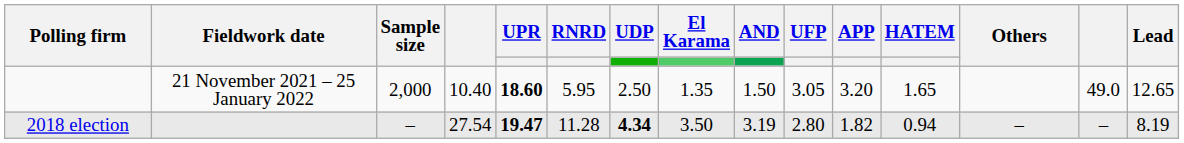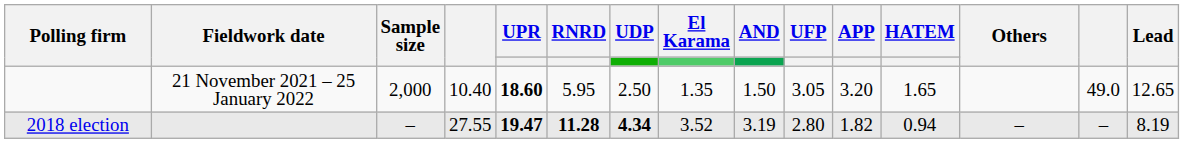(470, 125) 27.54 -> (470, 125) 27.55
(579, 125) normal -> (579, 125) bold
(697, 125) 3.50 -> (697, 125) 3.52
